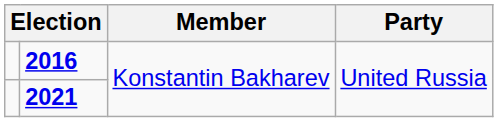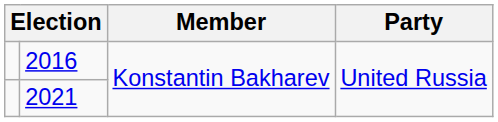(51, 60) bold -> (51, 60) normal
(51, 97) bold -> (51, 97) normal
